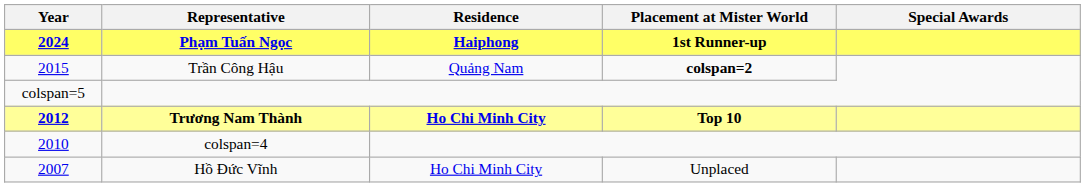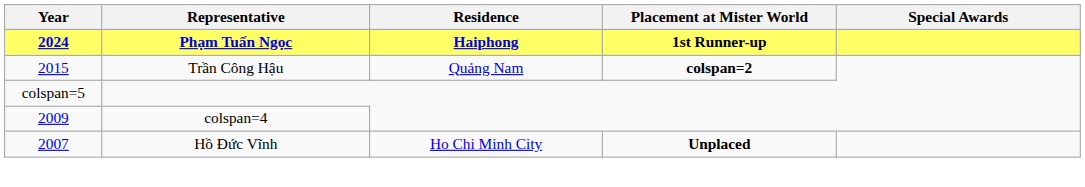- row: (236, 118)
(53, 143) 2010 -> (53, 118) 2009
(719, 168) normal -> (719, 143) bold
